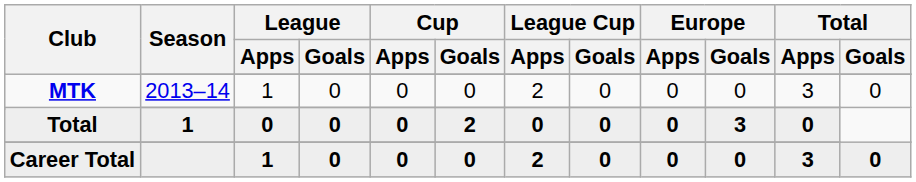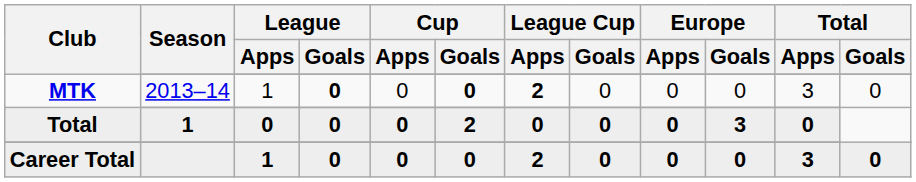(335, 91) normal -> (335, 91) bold
(470, 91) normal -> (470, 91) bold
(537, 91) normal -> (537, 91) bold
